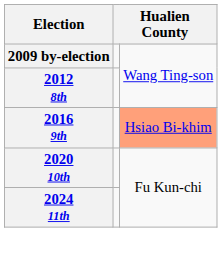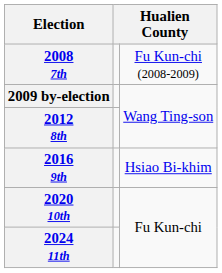+ row: (59, 64)
(168, 127) lightsalmon background -> (168, 167) no background
